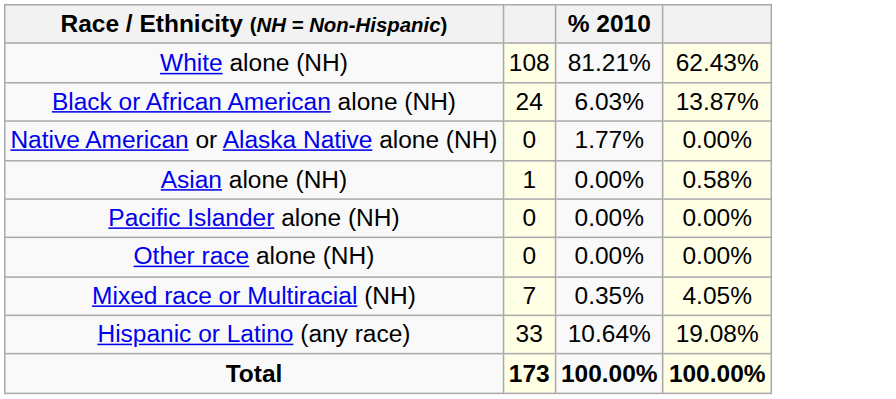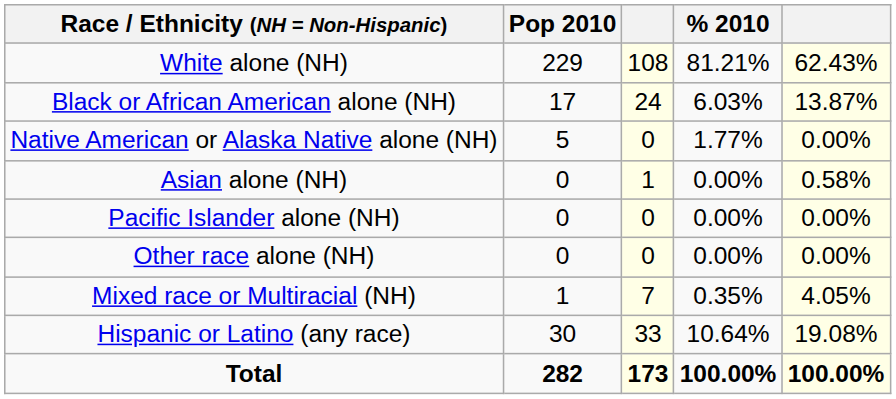+ column: (563, 23)
